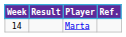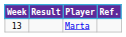(17, 26) 14 -> (17, 26) 13
